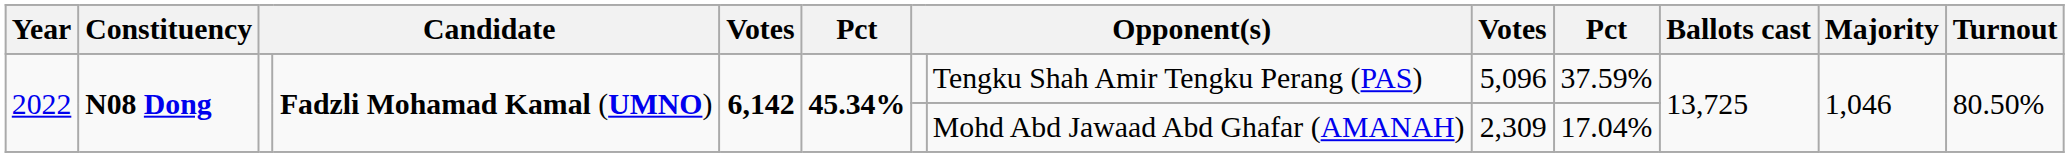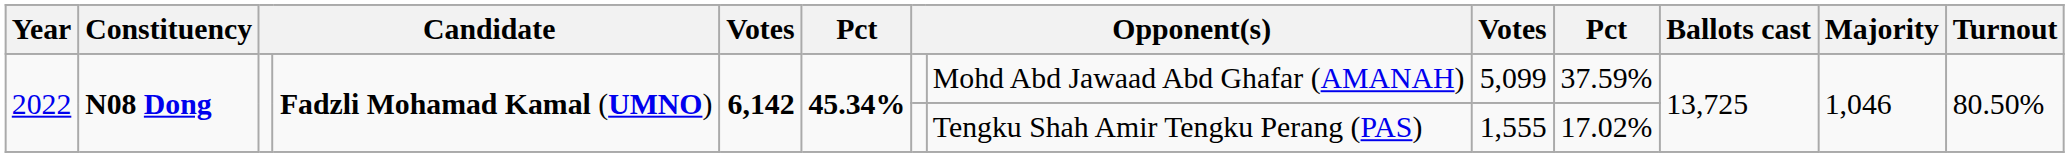(1178, 78) Tengku Shah Amir Tengku Perang (PAS) -> (1199, 78) Mohd Abd Jawaad Abd Ghafar (AMANAH)
(1513, 78) 5,096 -> (1513, 78) 5,099
(1199, 127) Mohd Abd Jawaad Abd Ghafar (AMANAH) -> (1178, 127) Tengku Shah Amir Tengku Perang (PAS)
(1513, 127) 2,309 -> (1513, 127) 1,555
(1606, 127) 17.04% -> (1606, 127) 17.02%
